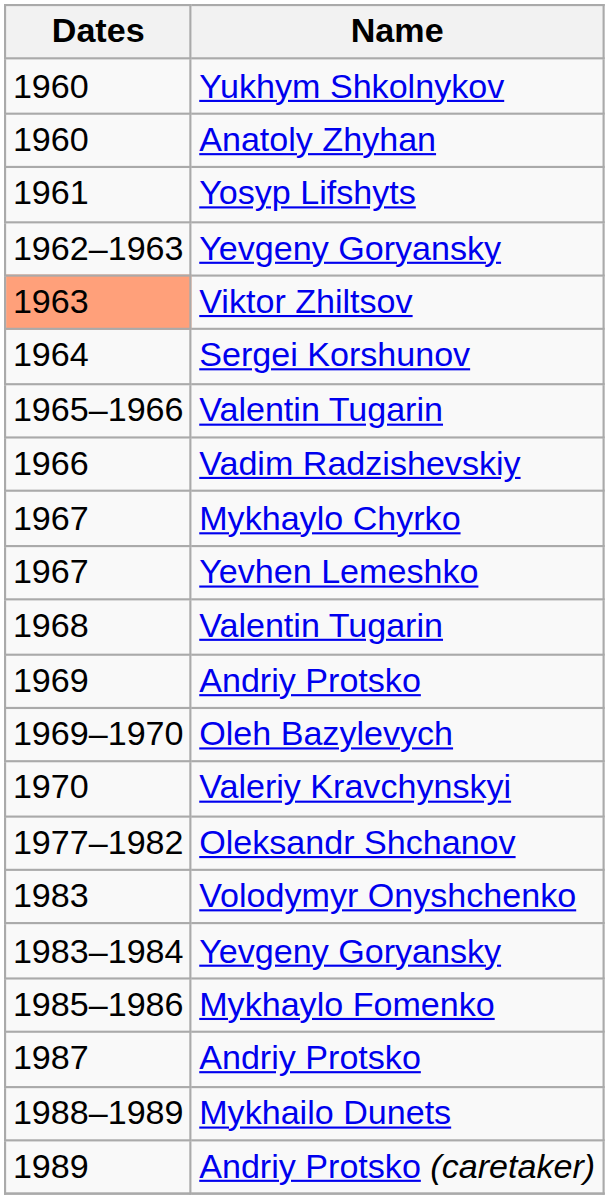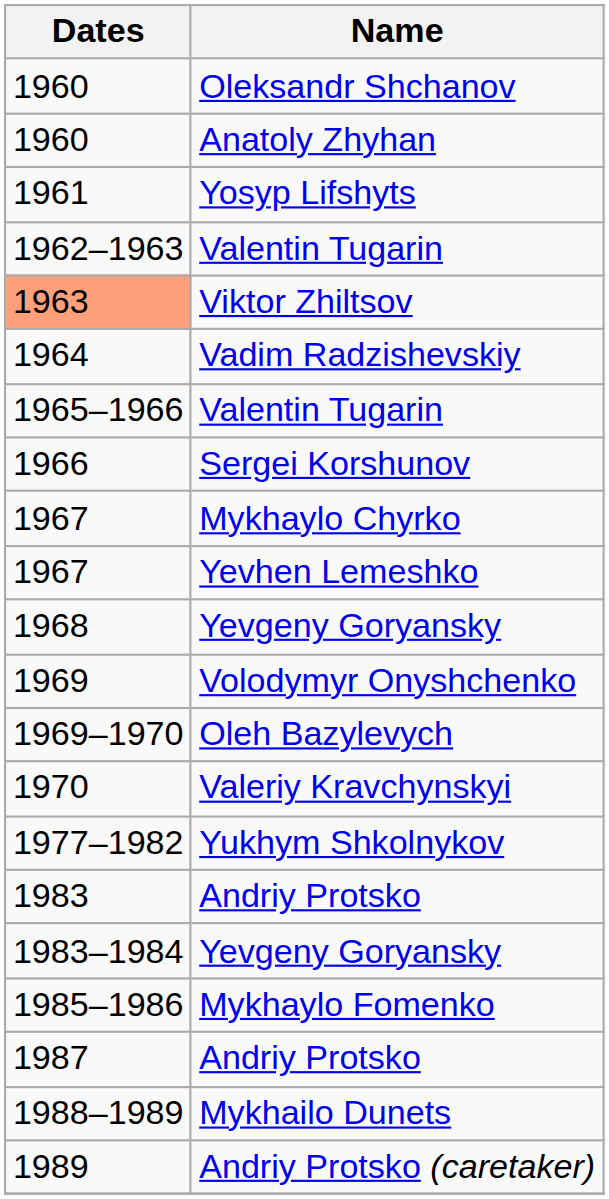(352, 85) Yukhym Shkolnykov -> (357, 85) Oleksandr Shchanov
(350, 247) Yevgeny Goryansky -> (321, 247) Valentin Tugarin
(335, 355) Sergei Korshunov -> (360, 355) Vadim Radzishevskiy
(360, 463) Vadim Radzishevskiy -> (335, 463) Sergei Korshunov
(321, 626) Valentin Tugarin -> (350, 626) Yevgeny Goryansky
(310, 680) Andriy Protsko -> (388, 680) Volodymyr Onyshchenko
(357, 842) Oleksandr Shchanov -> (352, 842) Yukhym Shkolnykov
(388, 896) Volodymyr Onyshchenko -> (310, 896) Andriy Protsko
